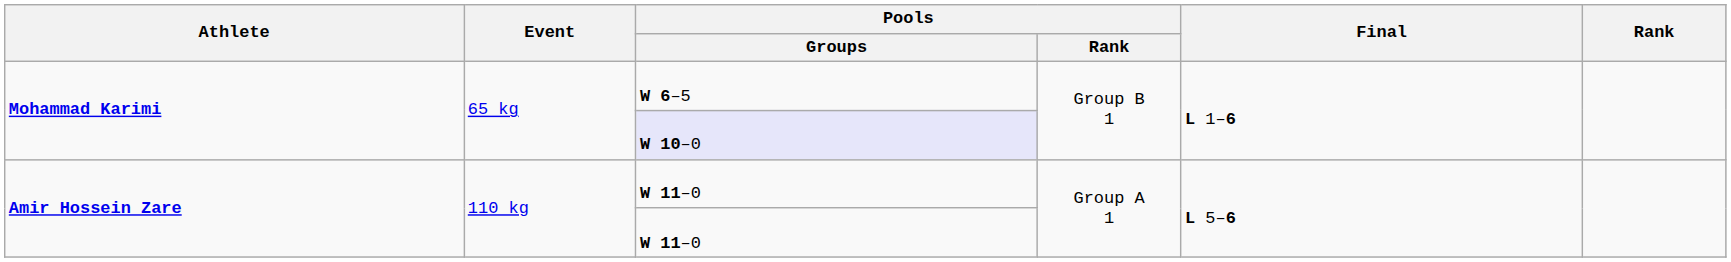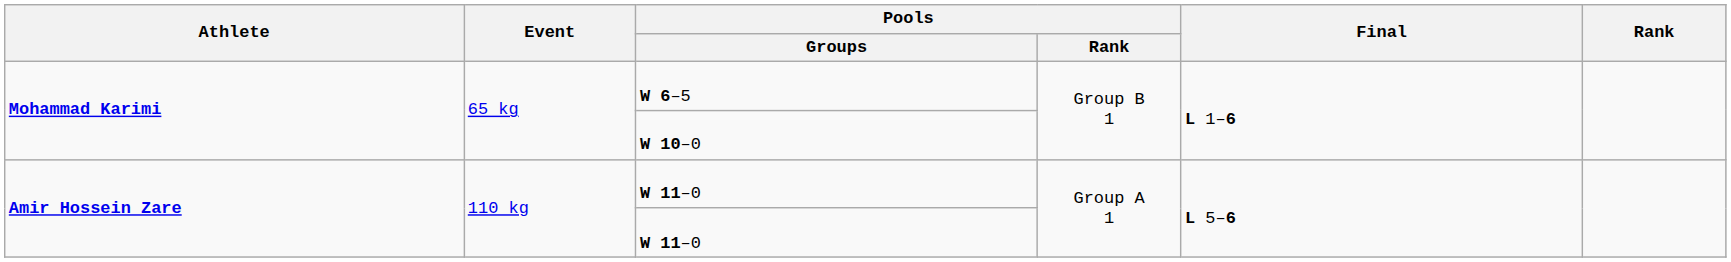(670, 145) lavender background -> (670, 145) no background
